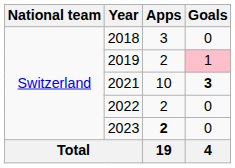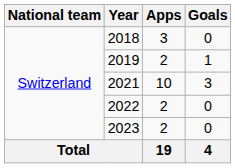(208, 60) pink background -> (208, 60) no background
(208, 83) bold -> (208, 83) normal
(164, 128) bold -> (164, 128) normal
